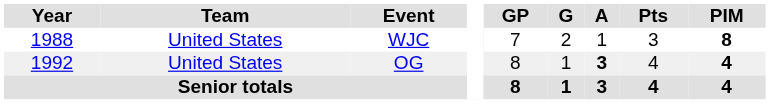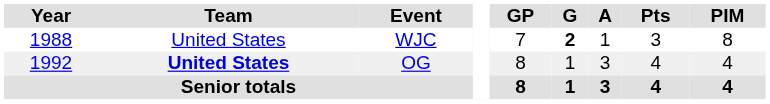(566, 39) normal -> (570, 39) bold
(727, 39) bold -> (727, 39) normal
(225, 63) normal -> (228, 63) bold
(602, 63) bold -> (605, 63) normal
(727, 63) bold -> (727, 63) normal
